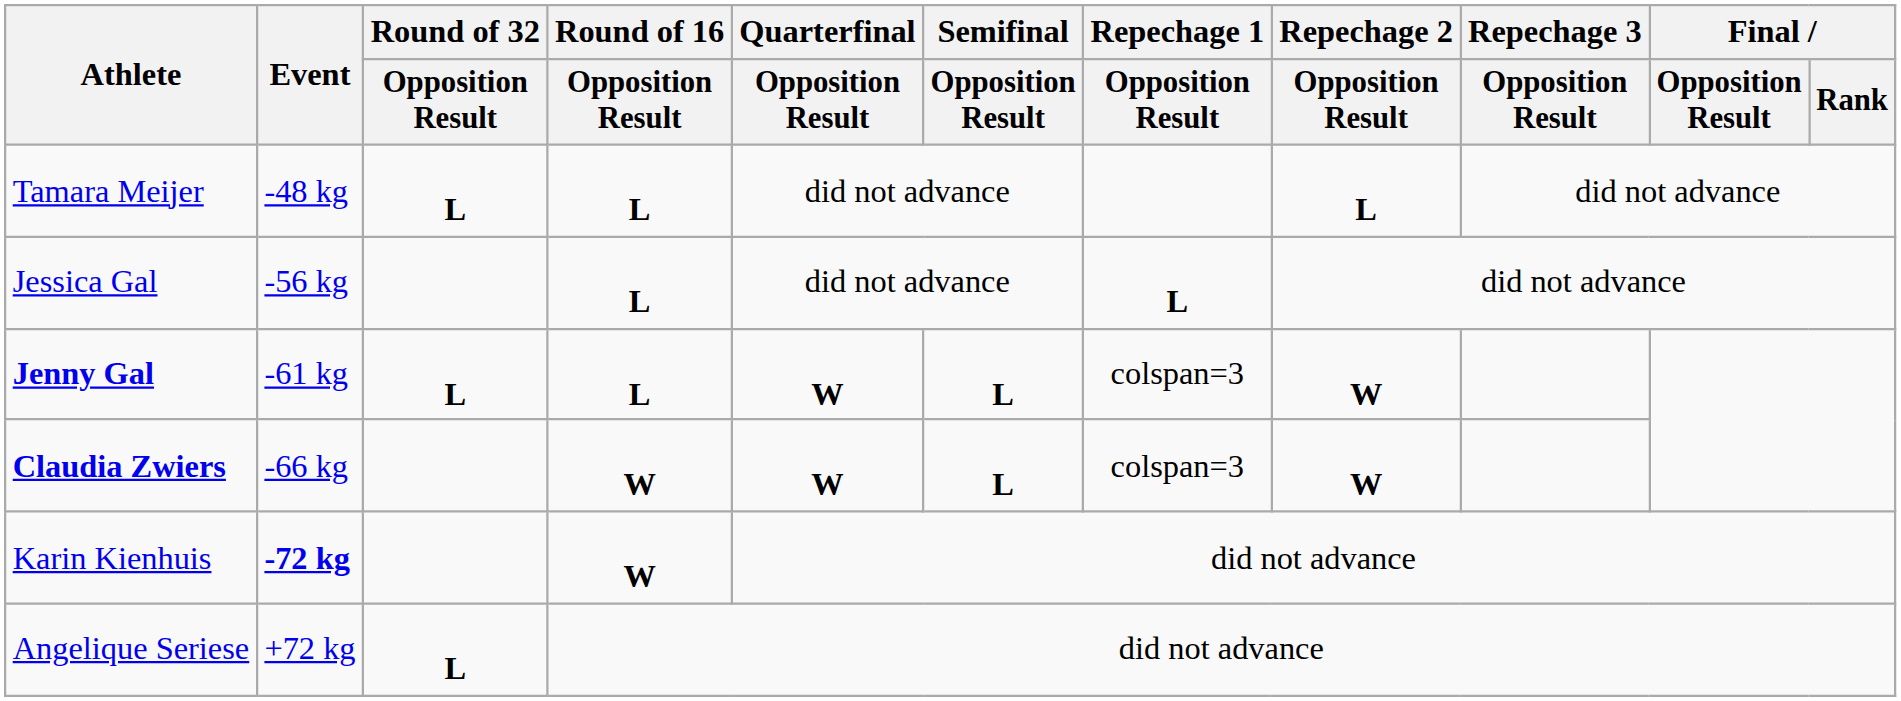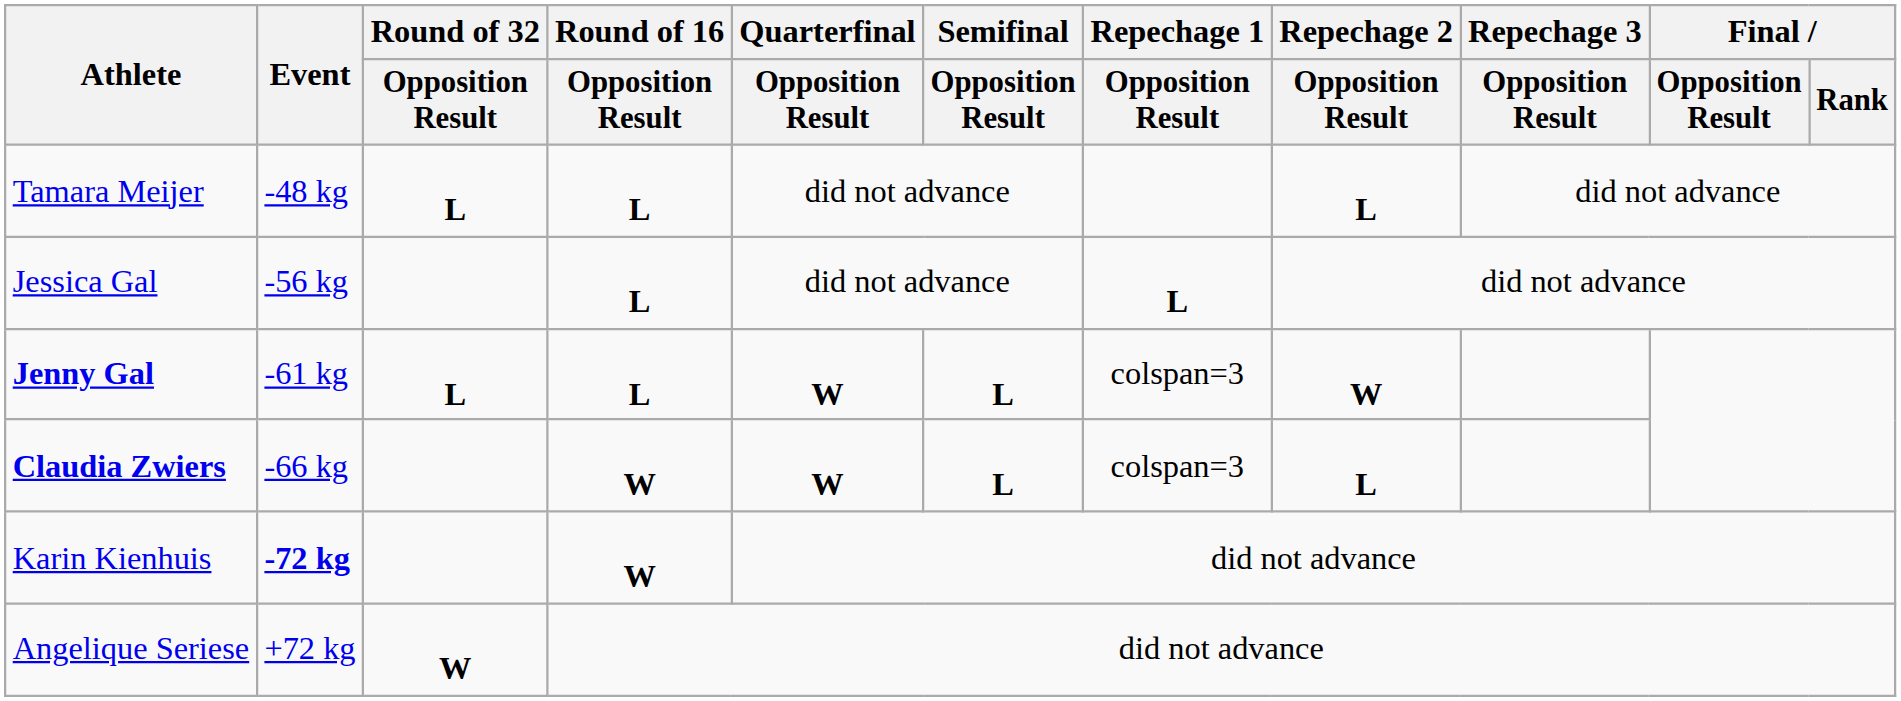(1366, 484) W -> (1366, 484) L
(455, 668) L -> (455, 668) W
